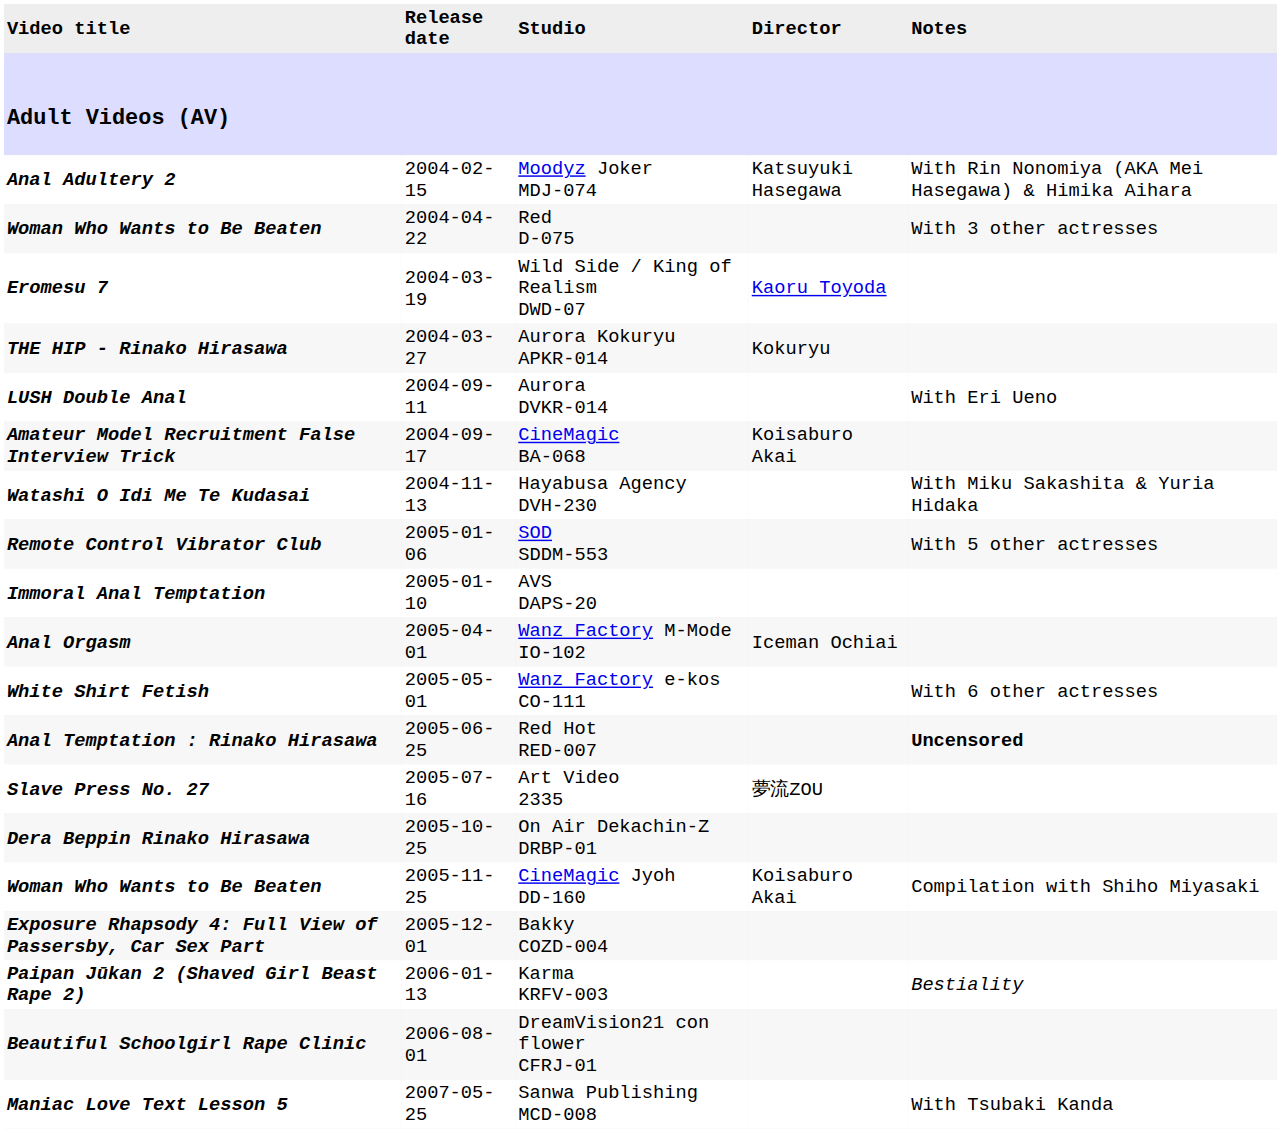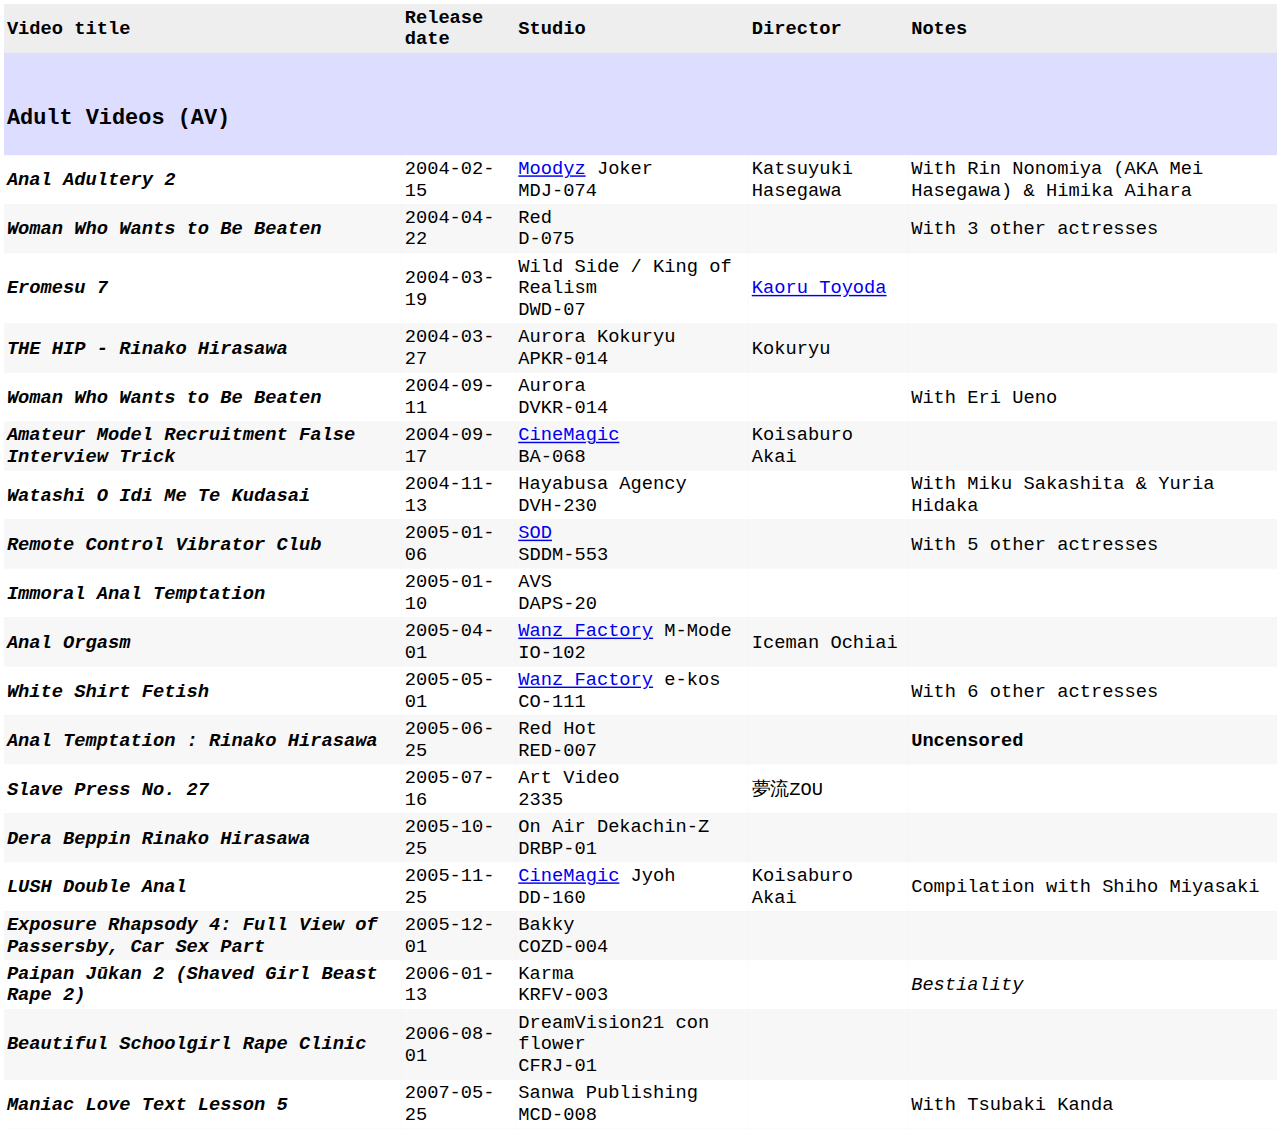(97, 398) LUSH Double Anal -> (164, 398) Woman Who Wants to Be Beaten
(164, 887) Woman Who Wants to Be Beaten -> (97, 887) LUSH Double Anal
